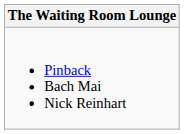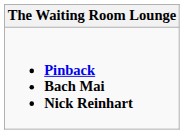(92, 86) normal -> (92, 86) bold
